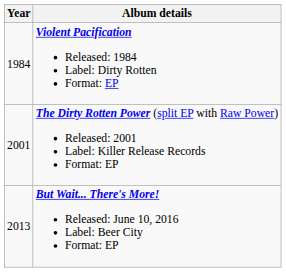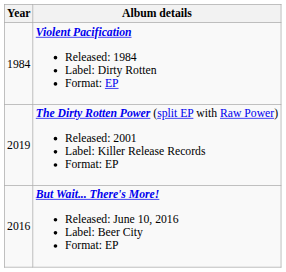(19, 144) 2001 -> (19, 144) 2019
(19, 226) 2013 -> (19, 226) 2016
